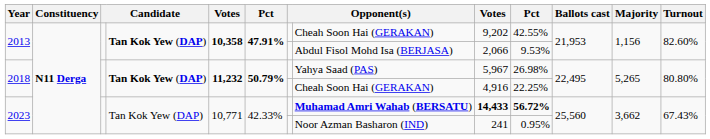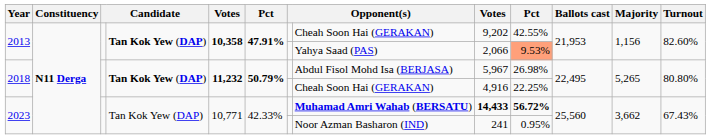(374, 50) Abdul Fisol Mohd Isa (BERJASA) -> (336, 50) Yahya Saad (PAS)
(535, 50) no background -> (535, 50) lightsalmon background
(336, 69) Yahya Saad (PAS) -> (374, 69) Abdul Fisol Mohd Isa (BERJASA)
